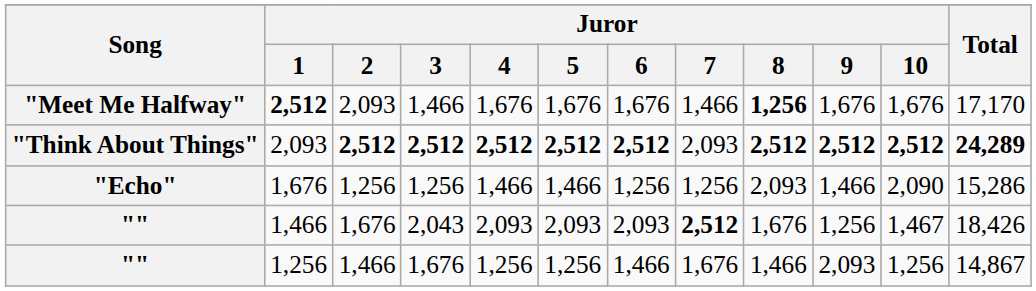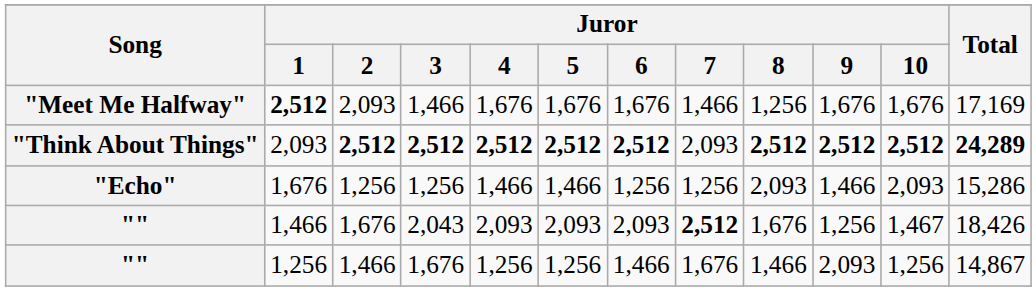(778, 104) bold -> (778, 104) normal
(990, 104) 17,170 -> (990, 104) 17,169
(915, 184) 2,090 -> (915, 184) 2,093
